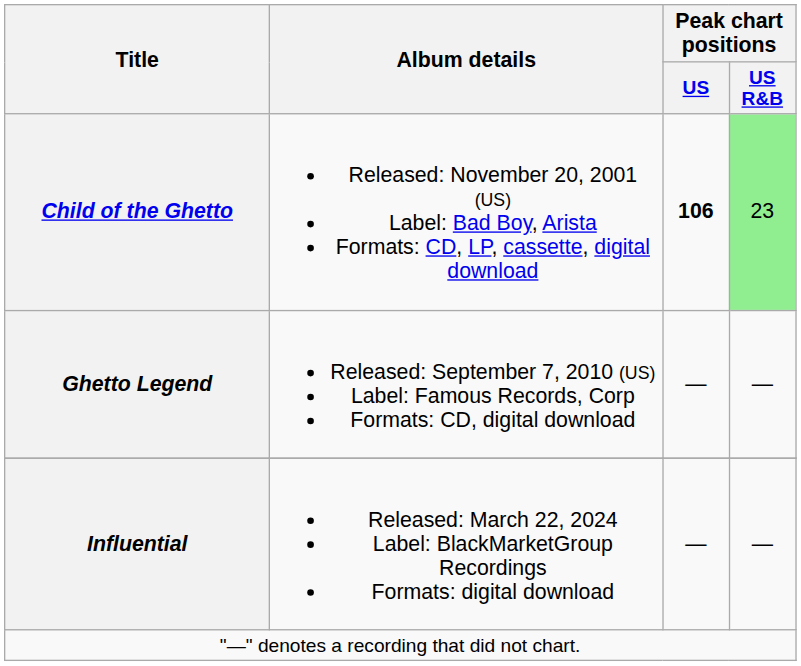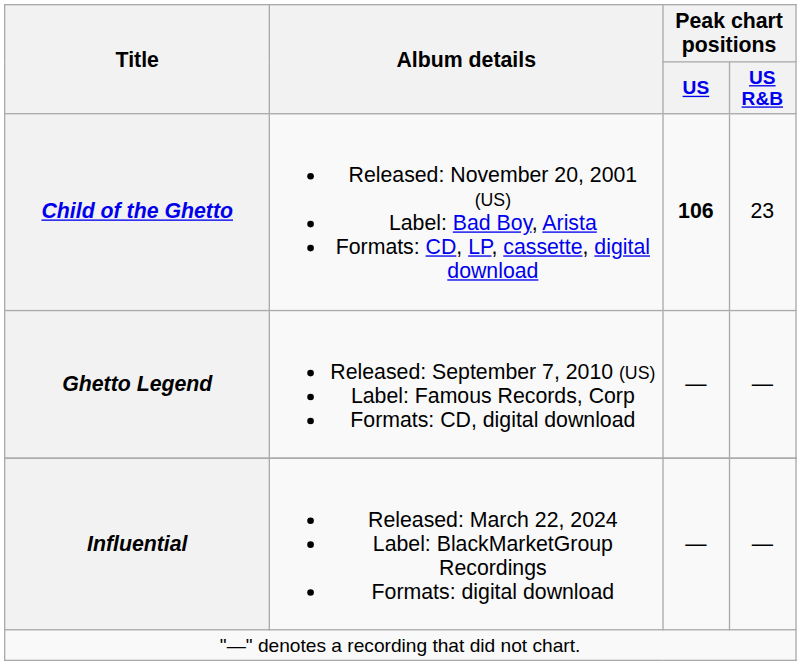(762, 211) lightgreen background -> (762, 211) no background
